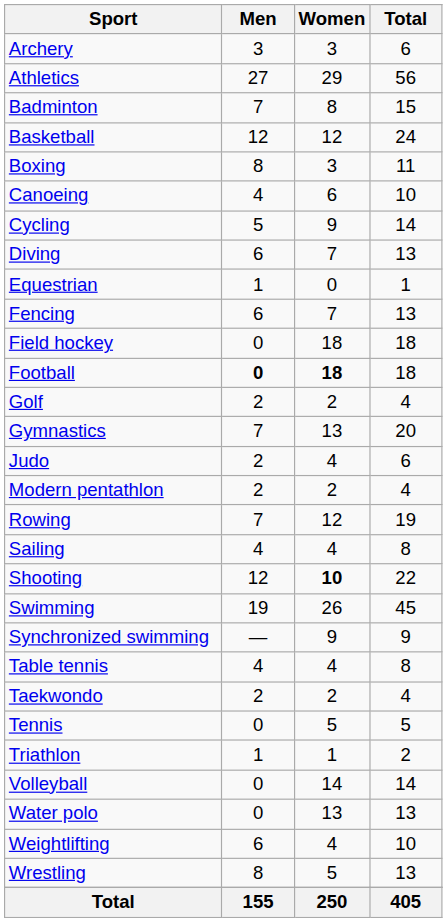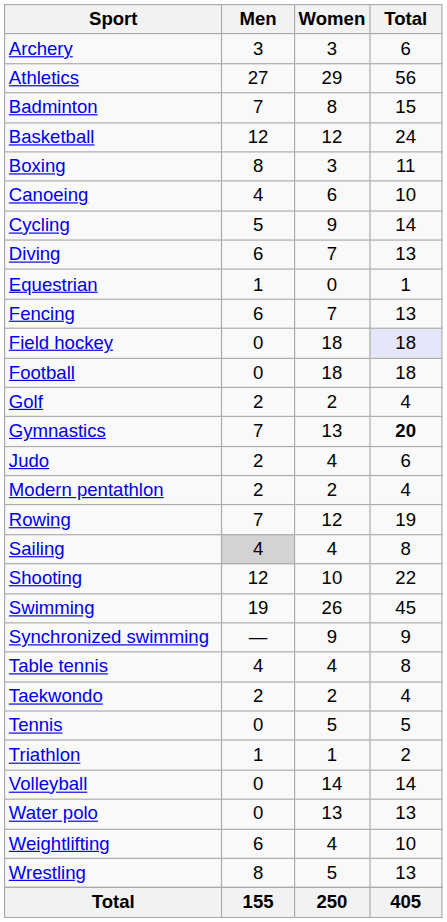(406, 343) no background -> (406, 343) lavender background
(258, 372) bold -> (258, 372) normal
(332, 372) bold -> (332, 372) normal
(406, 431) normal -> (406, 431) bold
(258, 549) no background -> (258, 549) lightgrey background
(332, 578) bold -> (332, 578) normal
